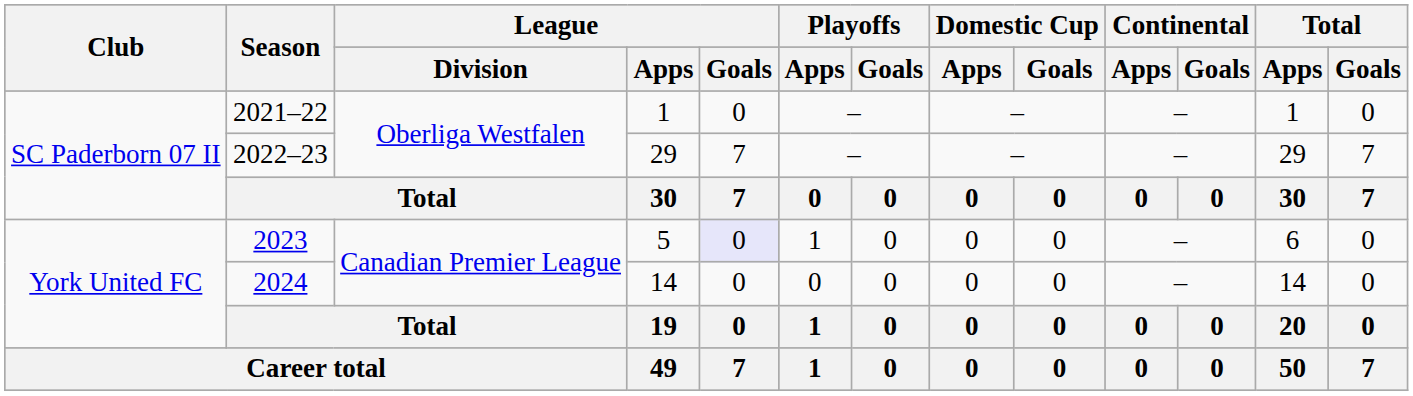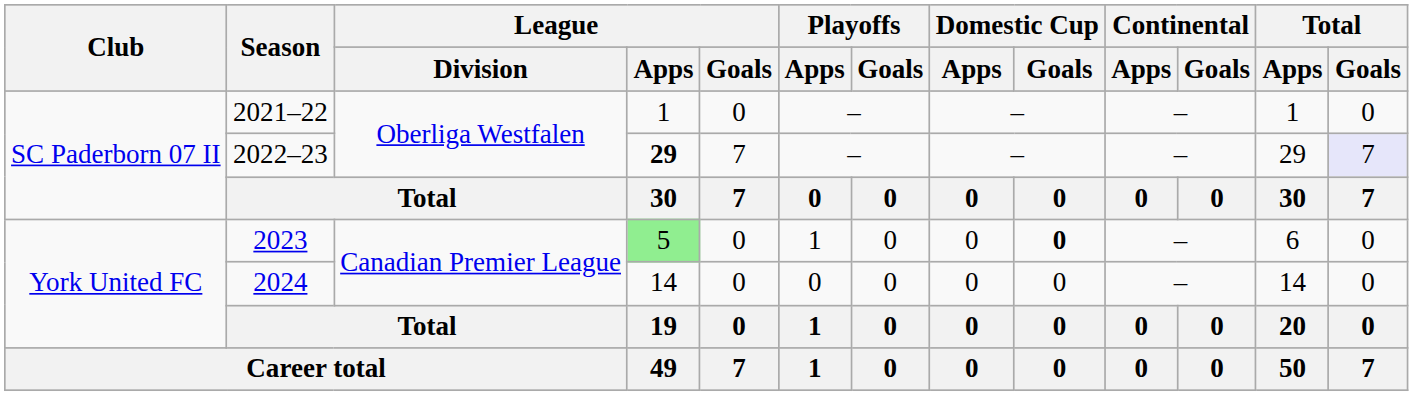(663, 154) normal -> (663, 154) bold
(1368, 154) no background -> (1368, 154) lavender background
(663, 240) no background -> (663, 240) lightgreen background
(739, 240) lavender background -> (739, 240) no background
(1059, 240) normal -> (1059, 240) bold
